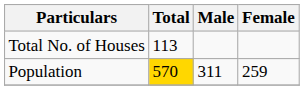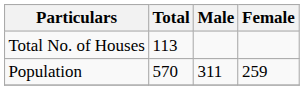(165, 71) gold background -> (165, 71) no background
